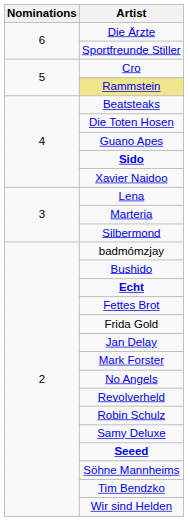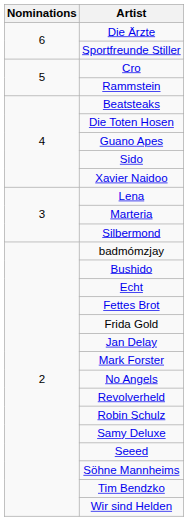(131, 86) khaki background -> (131, 86) no background
(131, 159) bold -> (131, 159) normal
(131, 287) bold -> (131, 287) normal
(131, 452) bold -> (131, 452) normal
